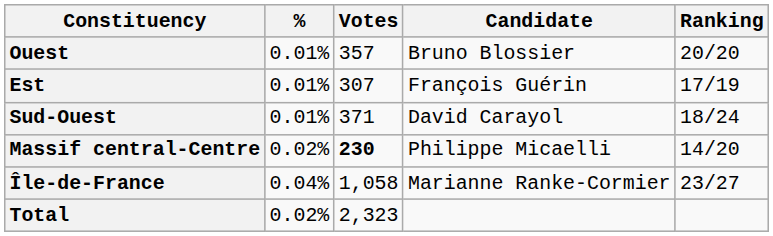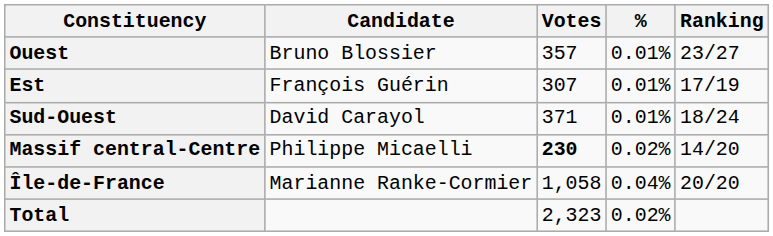columns swapped: (539, 21) <-> (299, 21)
(710, 53) 20/20 -> (710, 53) 23/27
(710, 183) 23/27 -> (710, 183) 20/20
